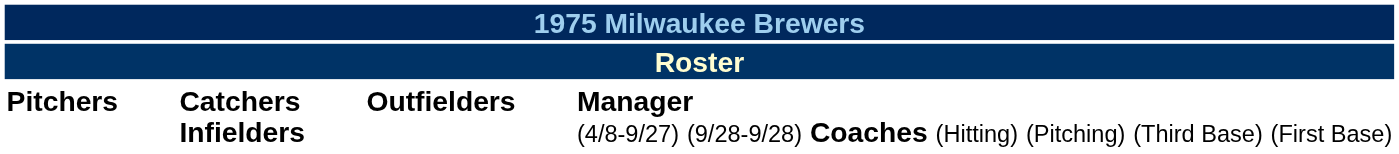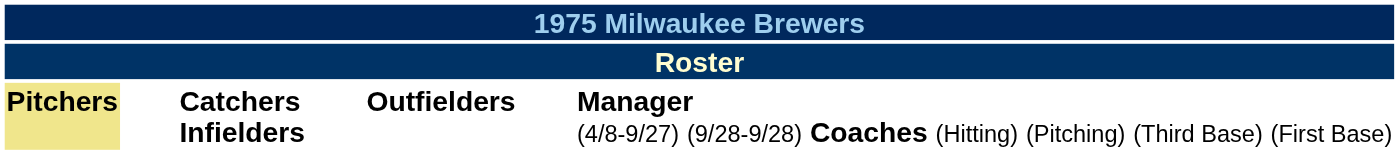(62, 101) no background -> (62, 101) khaki background
